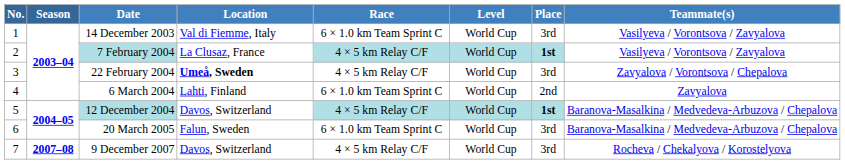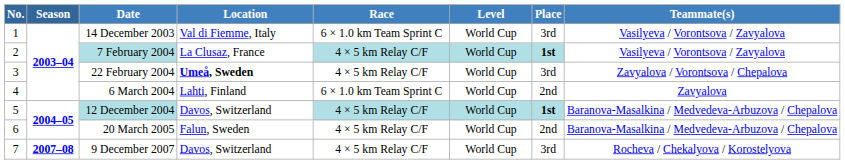(382, 130) 6 × 1.0 km Team Sprint C -> (382, 130) 4 × 5 km Relay C/F
(548, 130) 3rd -> (548, 130) 2nd
